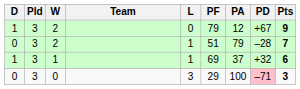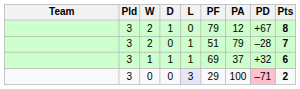columns swapped: (123, 12) <-> (15, 12)
(285, 28) 9 -> (285, 28) 8
(191, 76) no background -> (191, 76) lavender background
(285, 76) 3 -> (285, 76) 2
